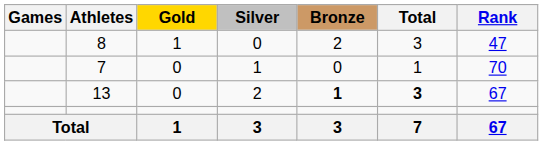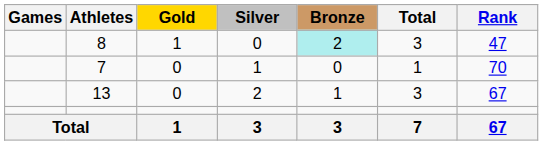(337, 43) no background -> (337, 43) paleturquoise background
(337, 94) bold -> (337, 94) normal
(417, 94) bold -> (417, 94) normal
